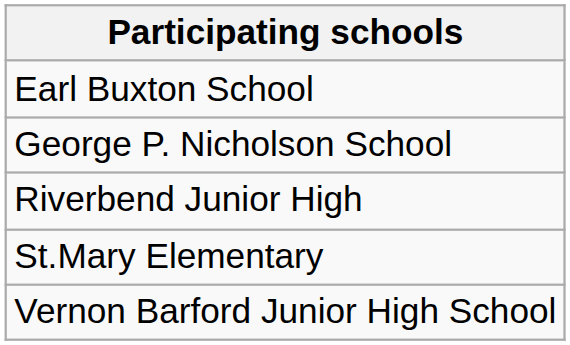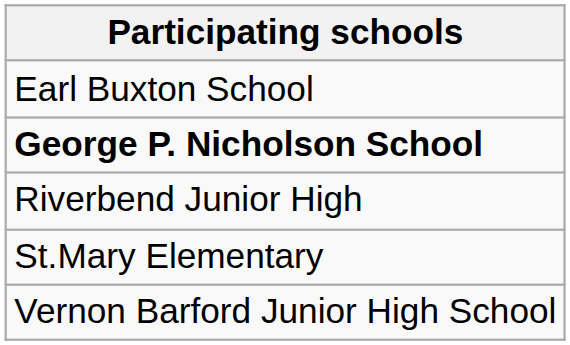(233, 144) normal -> (249, 144) bold
